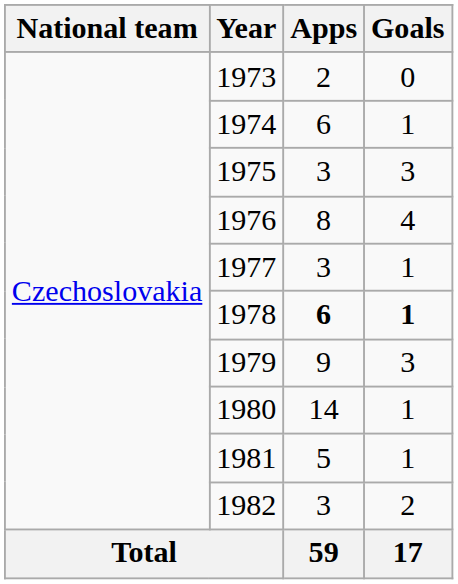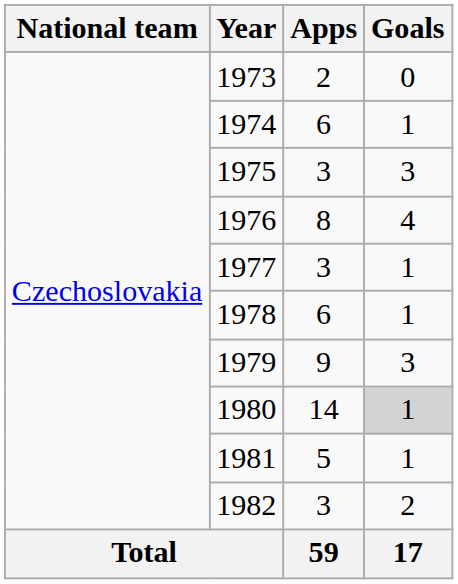(324, 314) bold -> (324, 314) normal
(408, 314) bold -> (408, 314) normal
(408, 409) no background -> (408, 409) lightgrey background
